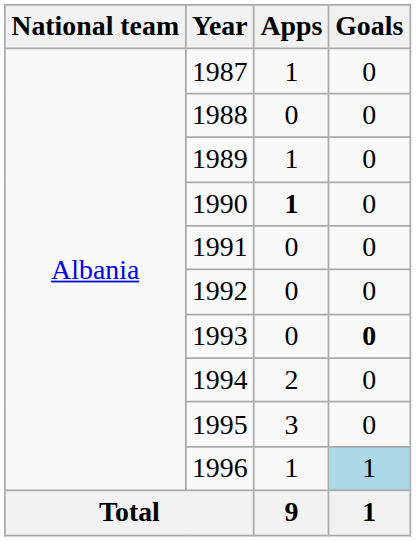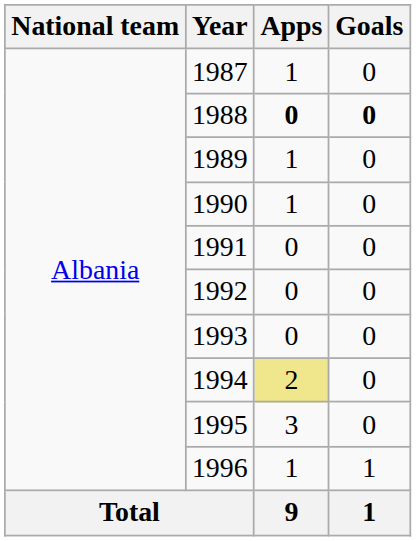(291, 114) normal -> (291, 114) bold
(369, 114) normal -> (369, 114) bold
(291, 203) bold -> (291, 203) normal
(369, 335) bold -> (369, 335) normal
(291, 379) no background -> (291, 379) khaki background
(369, 468) lightblue background -> (369, 468) no background
